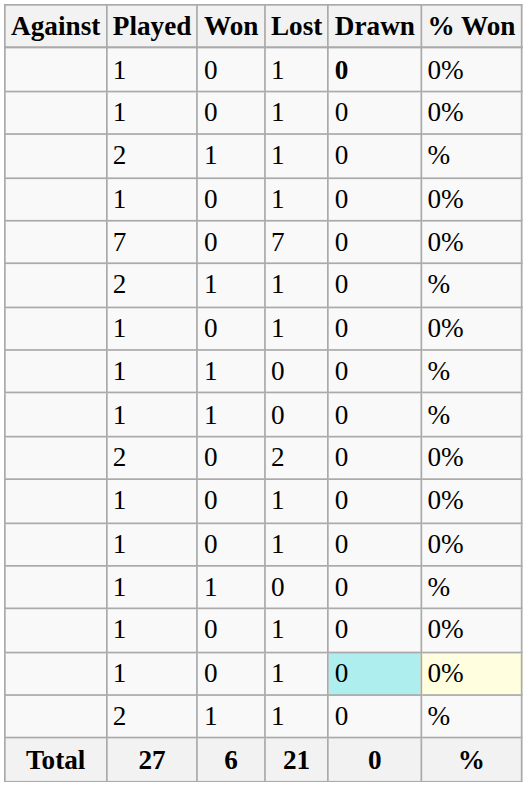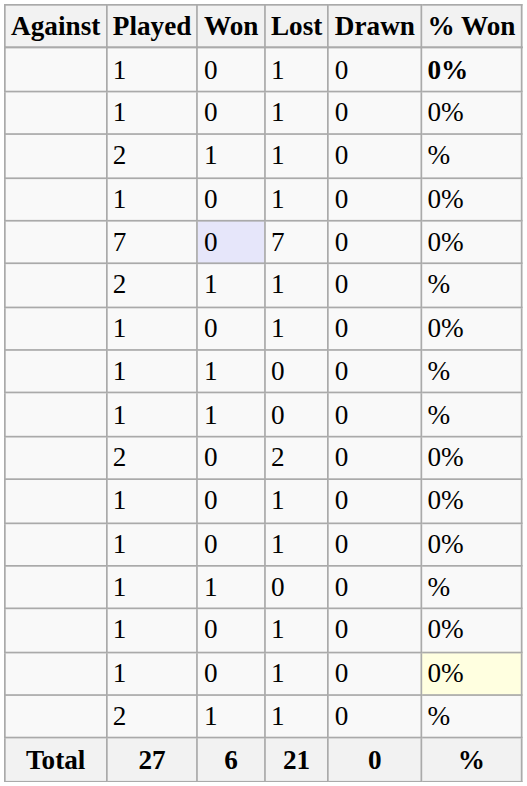(342, 69) bold -> (342, 69) normal
(446, 69) normal -> (448, 69) bold
(211, 241) no background -> (211, 241) lavender background
(342, 673) paleturquoise background -> (342, 673) no background
